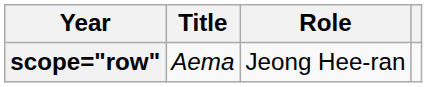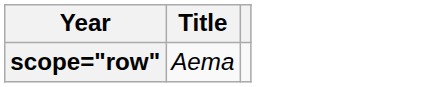- column: (325, 23)
